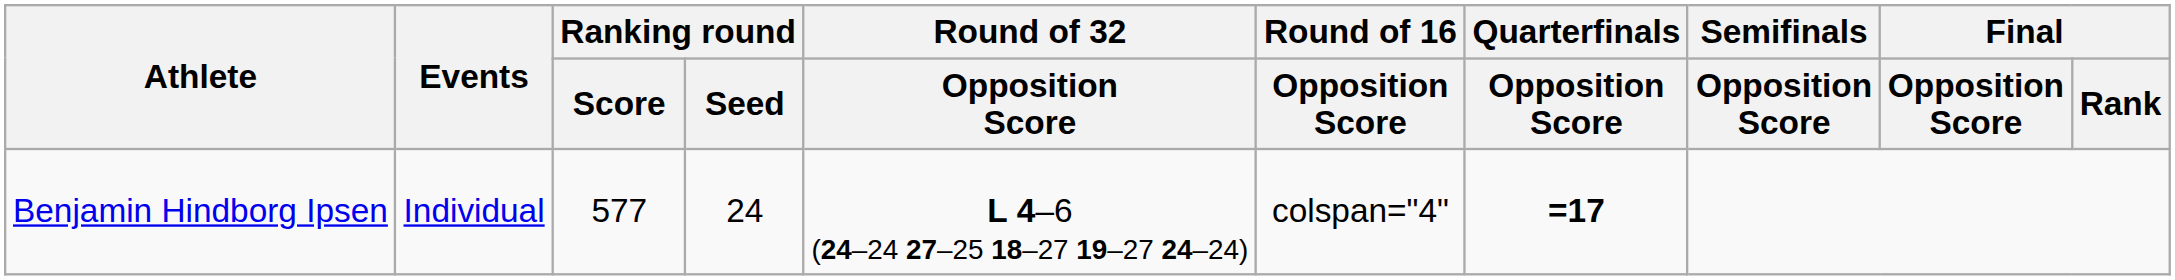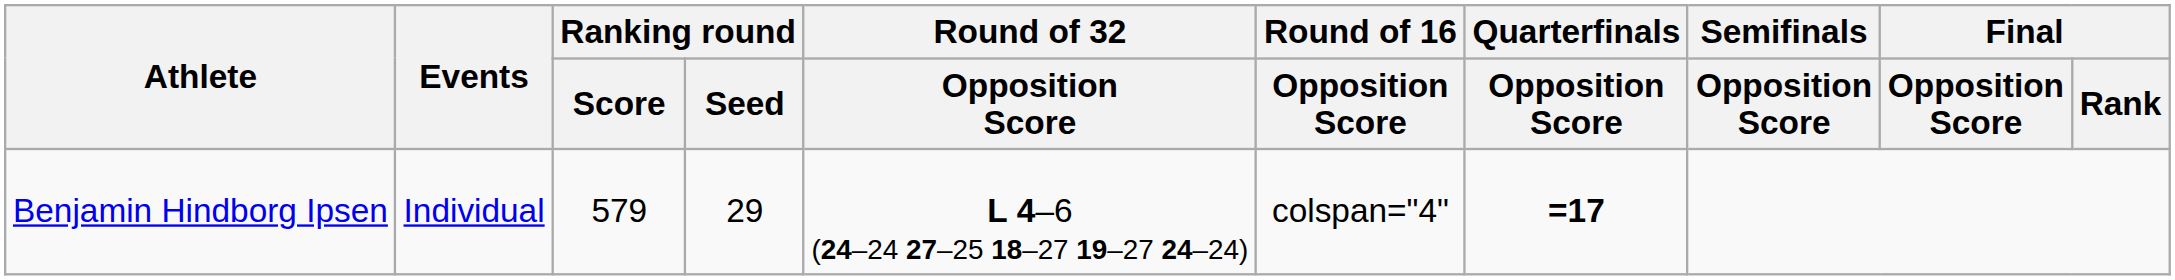(619, 212) 577 -> (619, 212) 579
(745, 212) 24 -> (745, 212) 29
